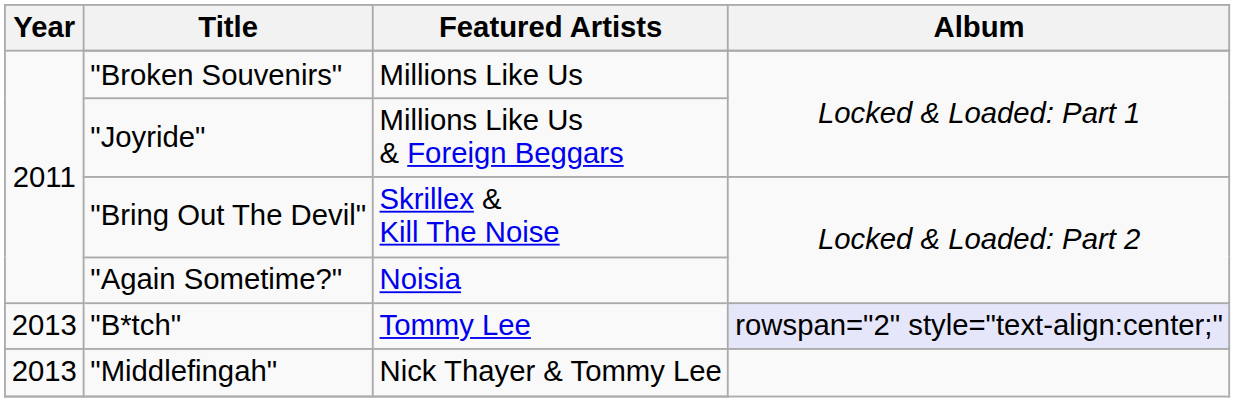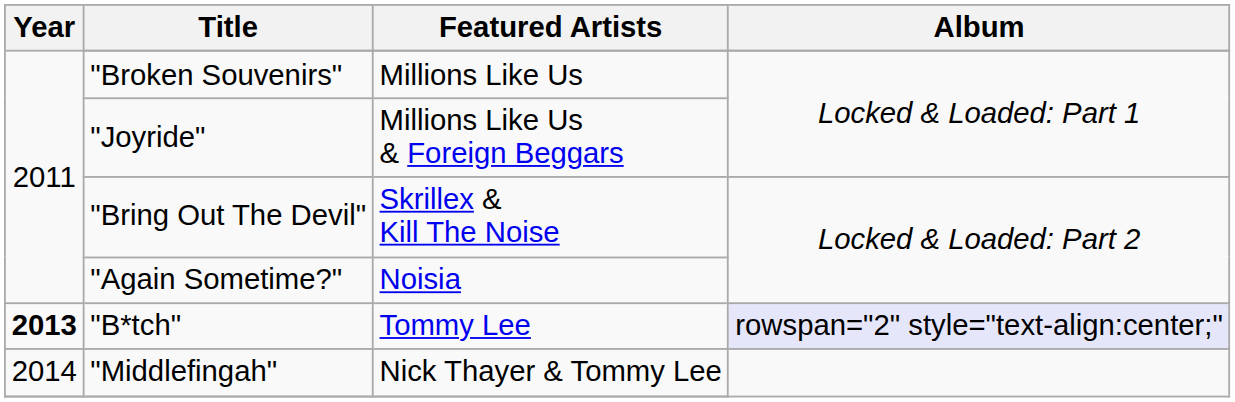(44, 325) normal -> (44, 325) bold
(44, 372) 2013 -> (44, 372) 2014
